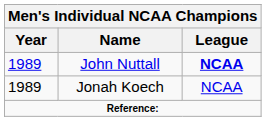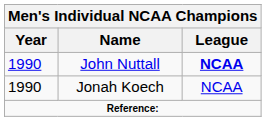(25, 64) 1989 -> (25, 64) 1990
(25, 87) 1989 -> (25, 87) 1990
